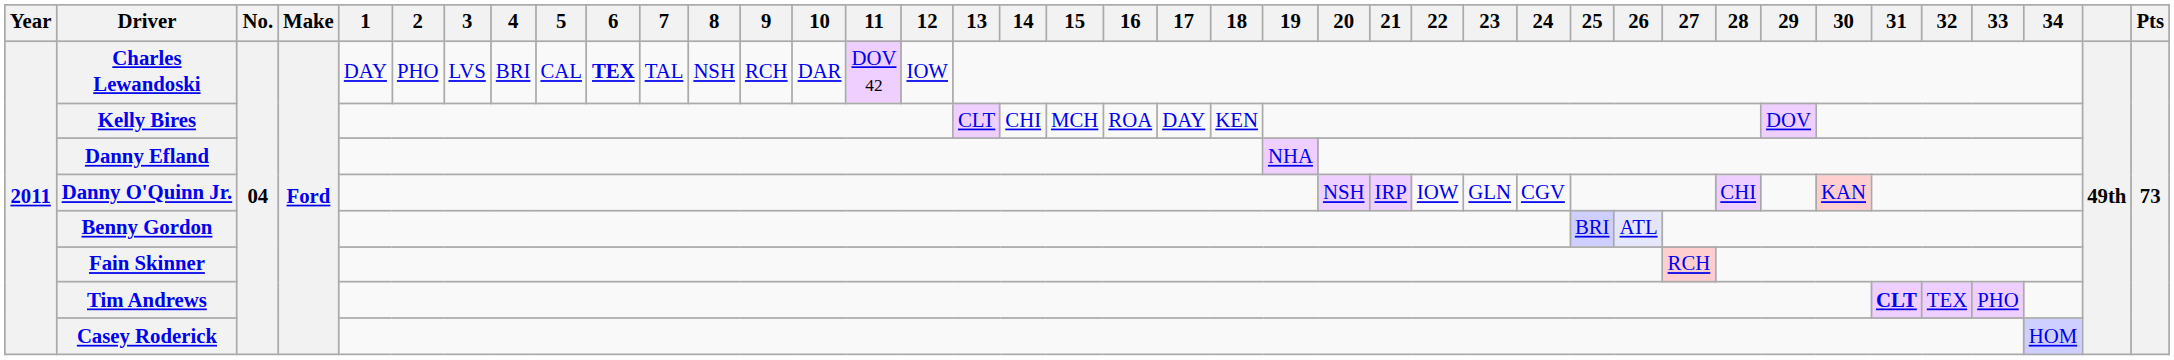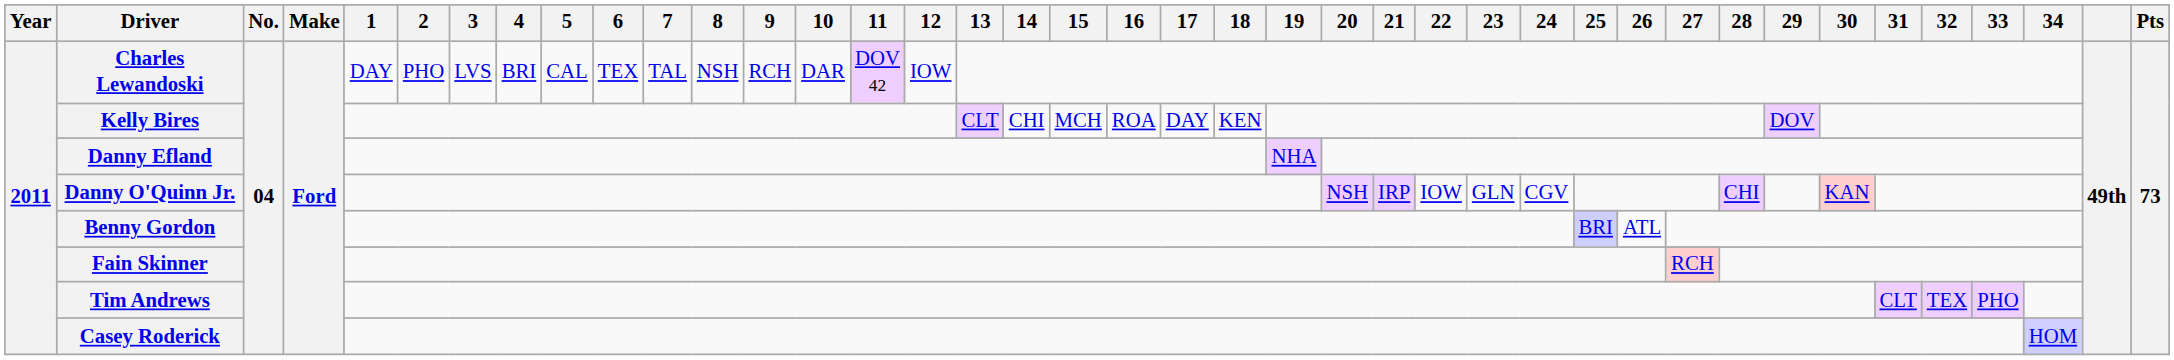(613, 71) bold -> (618, 71) normal
(1639, 228) lavender background -> (1642, 228) no background
(1896, 300) bold -> (1898, 300) normal
